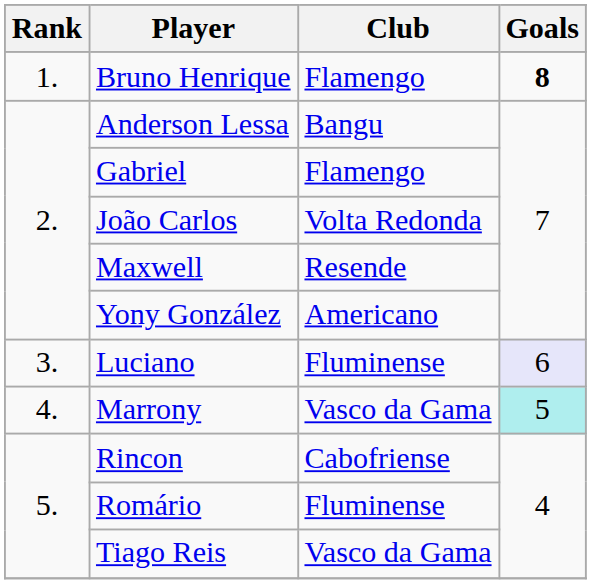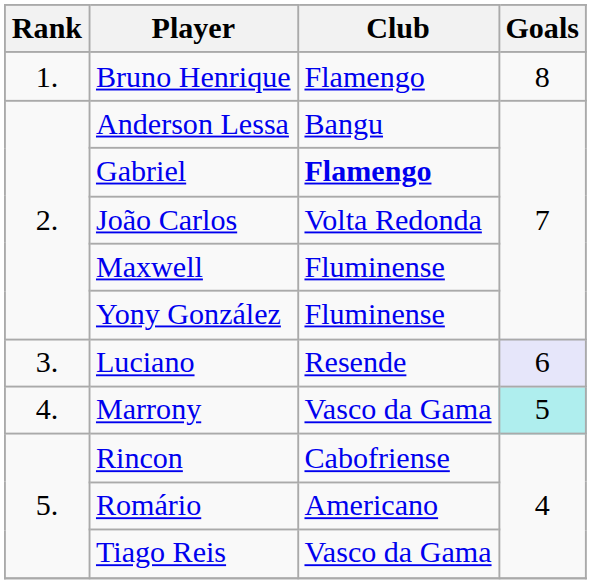(542, 76) bold -> (542, 76) normal
(365, 171) normal -> (368, 171) bold
(355, 266) Resende -> (375, 266) Fluminense
(371, 314) Americano -> (375, 314) Fluminense
(375, 362) Fluminense -> (355, 362) Resende
(375, 505) Fluminense -> (371, 505) Americano
